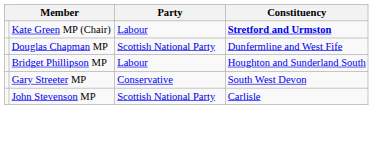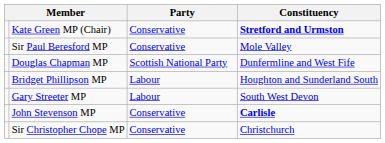(132, 29) Labour -> (157, 29) Conservative
+ row: (60, 46)
(145, 79) Conservative -> (145, 96) Labour
(166, 96) Scottish National Party -> (157, 113) Conservative
(244, 96) normal -> (258, 113) bold
+ row: (68, 130)
